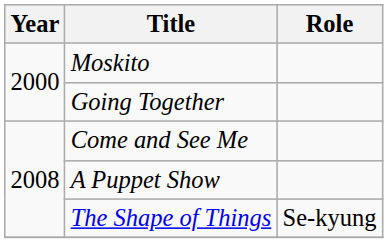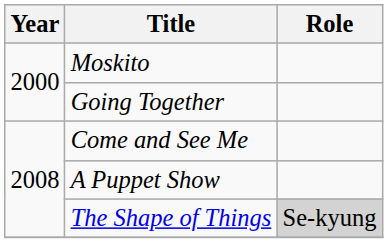(329, 218) no background -> (329, 218) lightgrey background
